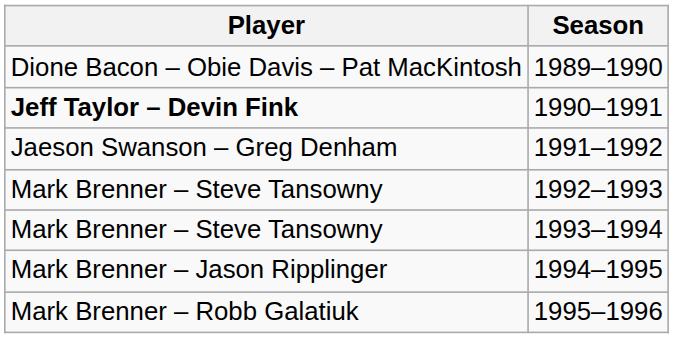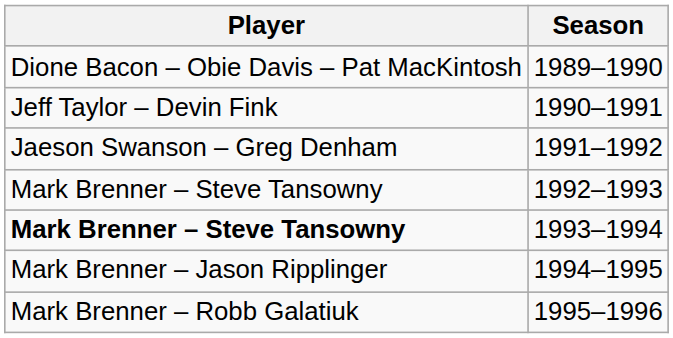(154, 107) bold -> (144, 107) normal
(197, 229) normal -> (208, 229) bold
